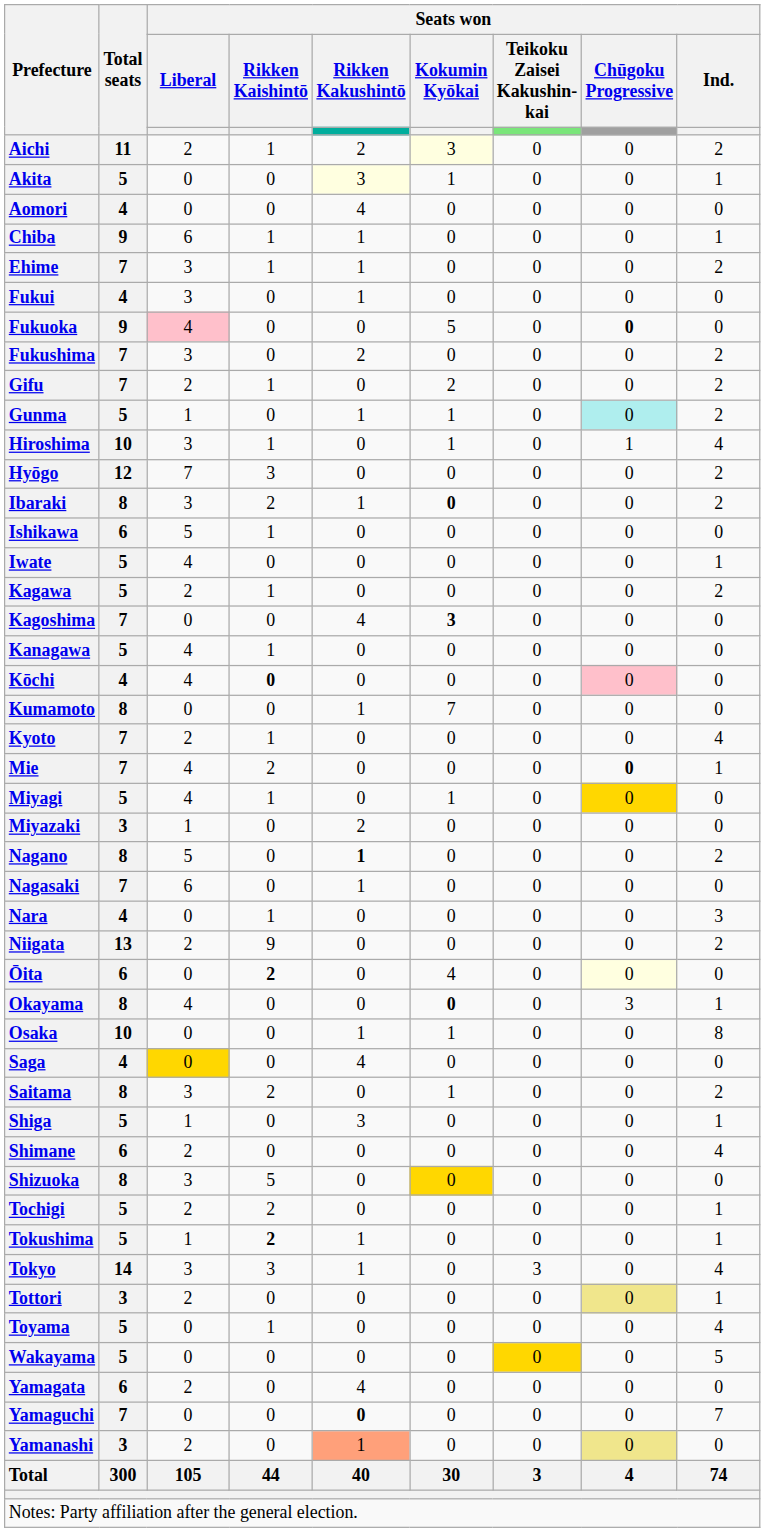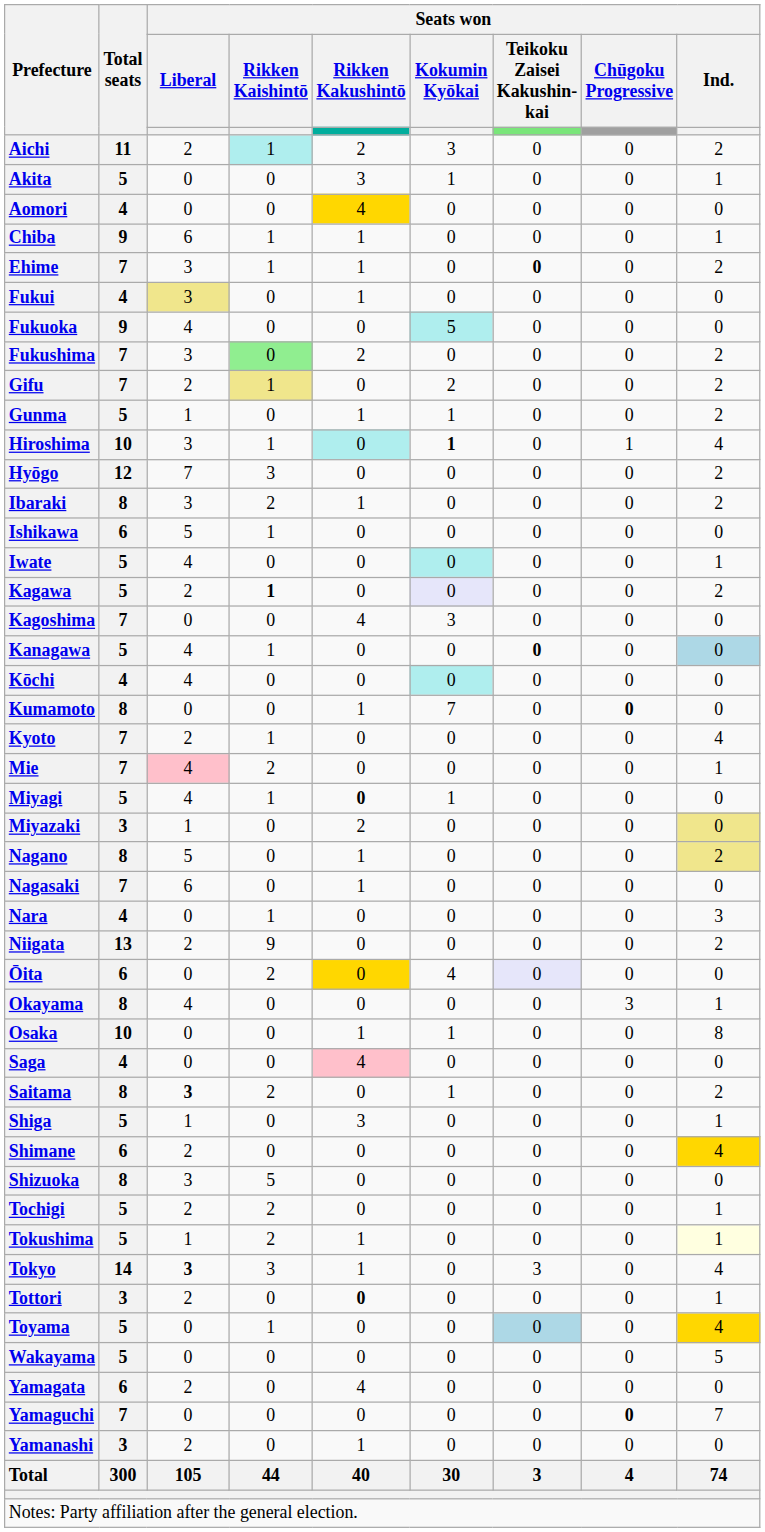(271, 150) no background -> (271, 150) paleturquoise background
(451, 150) lightyellow background -> (451, 150) no background
(361, 179) lightyellow background -> (361, 179) no background
(361, 209) no background -> (361, 209) gold background
(537, 267) normal -> (537, 267) bold
(188, 297) no background -> (188, 297) khaki background
(188, 326) pink background -> (188, 326) no background
(451, 326) no background -> (451, 326) paleturquoise background
(629, 326) bold -> (629, 326) normal
(271, 356) no background -> (271, 356) lightgreen background
(271, 385) no background -> (271, 385) khaki background
(629, 415) paleturquoise background -> (629, 415) no background
(361, 444) no background -> (361, 444) paleturquoise background
(451, 444) normal -> (451, 444) bold
(451, 503) bold -> (451, 503) normal
(451, 562) no background -> (451, 562) paleturquoise background
(271, 591) normal -> (271, 591) bold
(451, 591) no background -> (451, 591) lavender background
(451, 621) bold -> (451, 621) normal
(537, 650) normal -> (537, 650) bold
(719, 650) no background -> (719, 650) lightblue background
(271, 680) bold -> (271, 680) normal
(451, 680) no background -> (451, 680) paleturquoise background
(629, 680) pink background -> (629, 680) no background
(629, 709) normal -> (629, 709) bold
(188, 768) no background -> (188, 768) pink background
(629, 768) bold -> (629, 768) normal
(361, 798) normal -> (361, 798) bold
(629, 798) gold background -> (629, 798) no background
(719, 827) no background -> (719, 827) khaki background
(361, 856) bold -> (361, 856) normal
(719, 856) no background -> (719, 856) khaki background
(271, 974) bold -> (271, 974) normal
(361, 974) no background -> (361, 974) gold background
(537, 974) no background -> (537, 974) lavender background
(629, 974) lightyellow background -> (629, 974) no background
(451, 1004) bold -> (451, 1004) normal
(188, 1063) gold background -> (188, 1063) no background
(361, 1063) no background -> (361, 1063) pink background
(188, 1092) normal -> (188, 1092) bold
(719, 1151) no background -> (719, 1151) gold background
(451, 1180) gold background -> (451, 1180) no background
(271, 1239) bold -> (271, 1239) normal
(719, 1239) no background -> (719, 1239) lightyellow background
(188, 1269) normal -> (188, 1269) bold
(361, 1298) normal -> (361, 1298) bold
(629, 1298) khaki background -> (629, 1298) no background
(537, 1328) no background -> (537, 1328) lightblue background
(719, 1328) no background -> (719, 1328) gold background
(537, 1357) gold background -> (537, 1357) no background
(361, 1416) bold -> (361, 1416) normal
(629, 1416) normal -> (629, 1416) bold
(361, 1445) lightsalmon background -> (361, 1445) no background
(629, 1445) khaki background -> (629, 1445) no background
